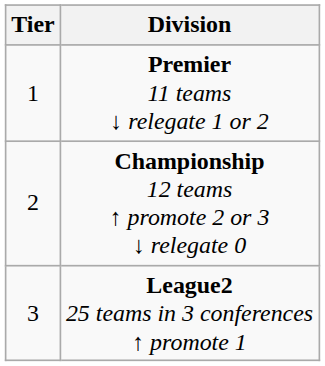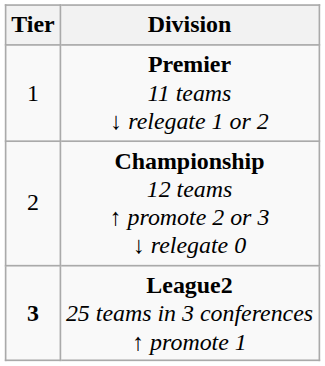(33, 312) normal -> (33, 312) bold
